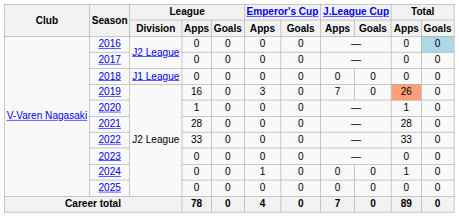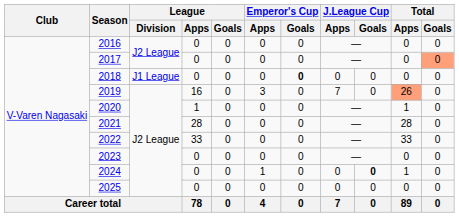(438, 44) lightblue background -> (438, 44) no background
(438, 60) no background -> (438, 60) lightsalmon background
(301, 76) normal -> (301, 76) bold
(373, 172) normal -> (373, 172) bold
